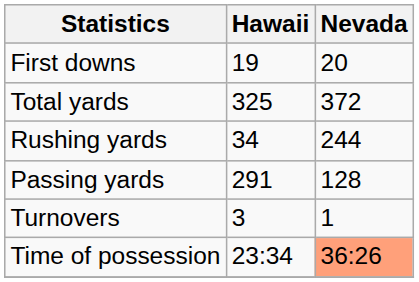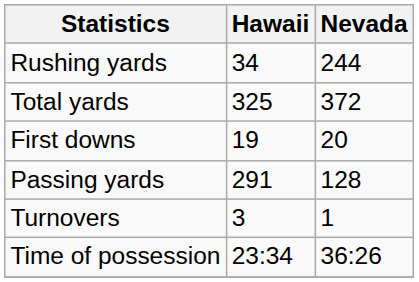rows swapped: (73, 62) <-> (89, 140)
(351, 256) lightsalmon background -> (351, 256) no background
